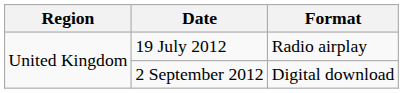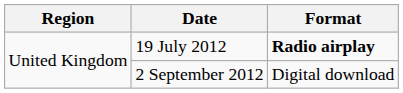(319, 46) normal -> (323, 46) bold
